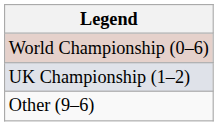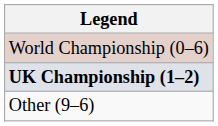(99, 76) normal -> (104, 76) bold
